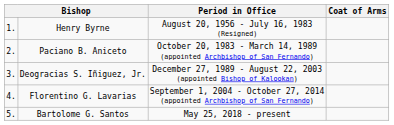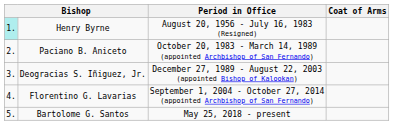(11, 29) no background -> (11, 29) paleturquoise background
